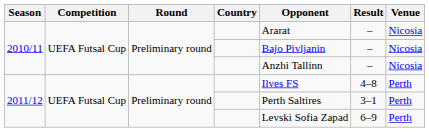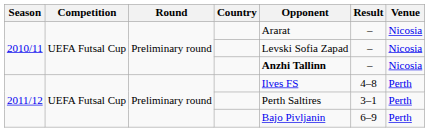(294, 48) Bajo Pivljanin -> (305, 48) Levski Sofia Zapad
(292, 65) normal -> (294, 65) bold
(305, 118) Levski Sofia Zapad -> (294, 118) Bajo Pivljanin
